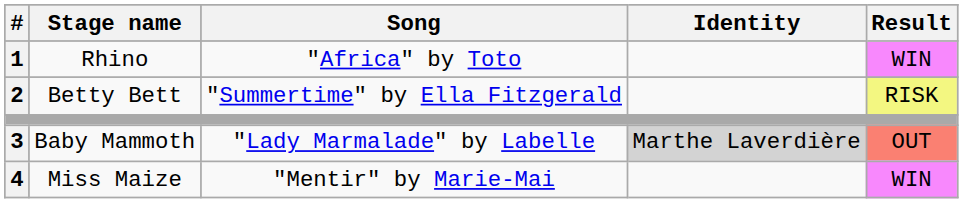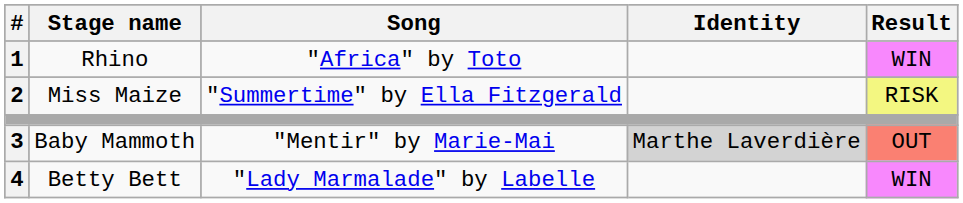(115, 96) Betty Bett -> (115, 96) Miss Maize
(414, 143) "Lady Marmalade" by Labelle -> (414, 143) "Mentir" by Marie-Mai
(115, 179) Miss Maize -> (115, 179) Betty Bett
(414, 179) "Mentir" by Marie-Mai -> (414, 179) "Lady Marmalade" by Labelle
